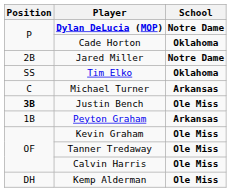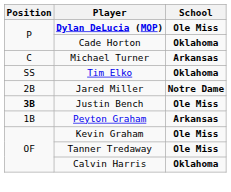(196, 27) Notre Dame -> (196, 27) Ole Miss
rows swapped: (110, 88) <-> (110, 58)
(196, 165) Ole Miss -> (196, 165) Oklahoma
- row: (110, 180)
